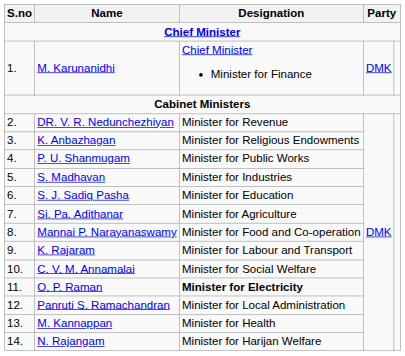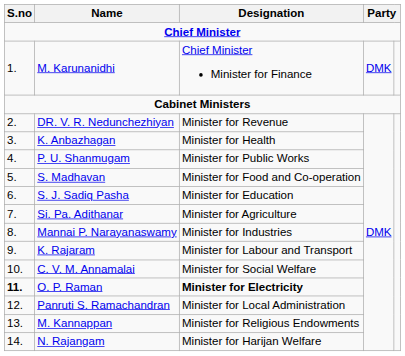(271, 140) Minister for Religious Endowments -> (229, 140) Minister for Health
(237, 177) Minister for Industries -> (271, 177) Minister for Food and Co-operation
(271, 232) Minister for Food and Co-operation -> (237, 232) Minister for Industries
(15, 287) normal -> (15, 287) bold
(229, 323) Minister for Health -> (271, 323) Minister for Religious Endowments
